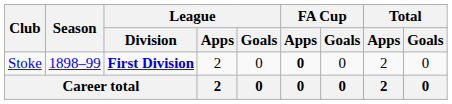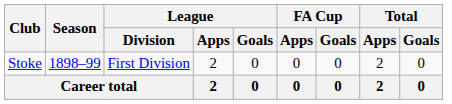(151, 63) bold -> (149, 63) normal
(301, 63) bold -> (296, 63) normal
